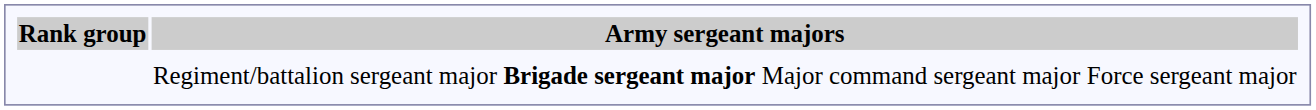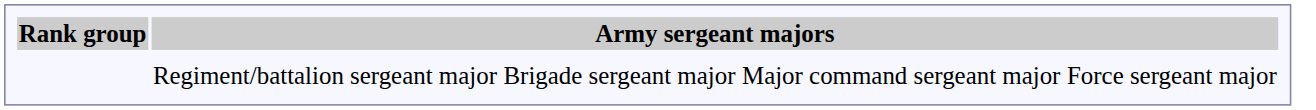(629, 75) bold -> (619, 75) normal
